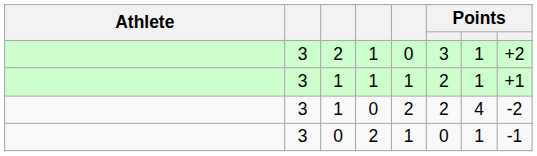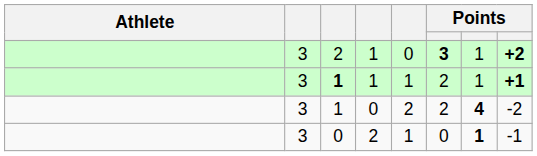(444, 54) normal -> (444, 54) bold
(514, 54) normal -> (514, 54) bold
(338, 81) normal -> (338, 81) bold
(514, 81) normal -> (514, 81) bold
(479, 109) normal -> (479, 109) bold
(479, 137) normal -> (479, 137) bold
